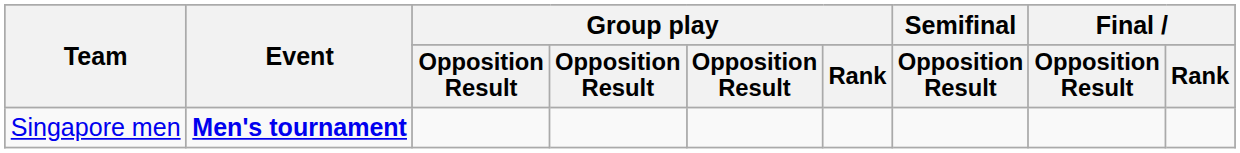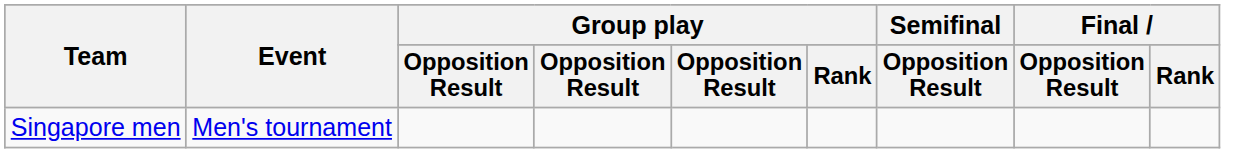(300, 128) bold -> (292, 128) normal
